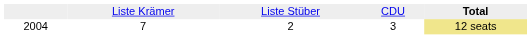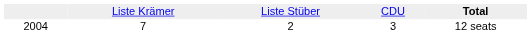(476, 26) khaki background -> (476, 26) no background
